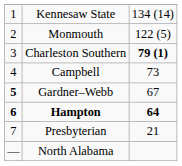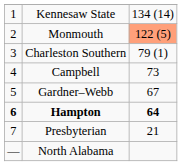(153, 33) no background -> (153, 33) lightsalmon background
(153, 53) bold -> (153, 53) normal
(13, 92) bold -> (13, 92) normal
